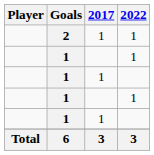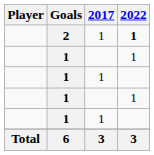(133, 35) normal -> (133, 35) bold
